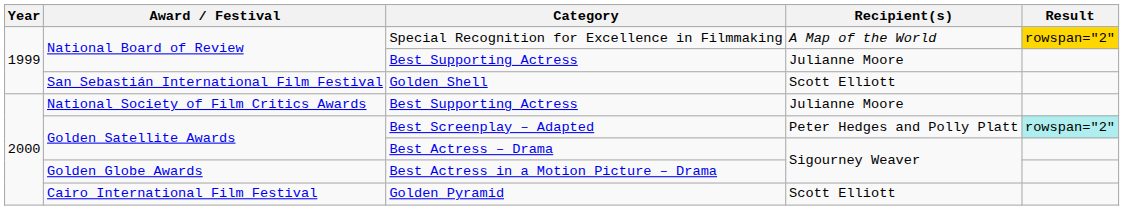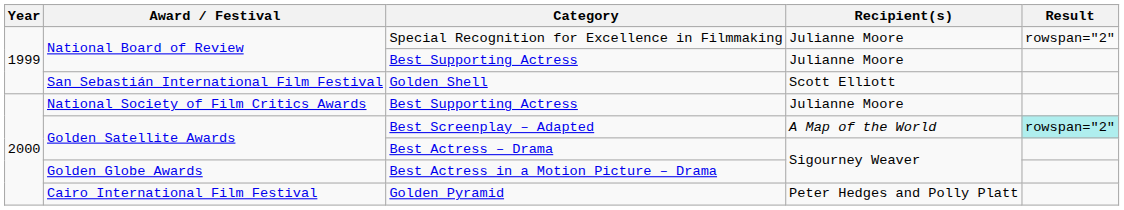(863, 38) A Map of the World -> (846, 38) Julianne Moore
(1070, 38) gold background -> (1070, 38) no background
(904, 127) Peter Hedges and Polly Platt -> (863, 127) A Map of the World
(842, 194) Scott Elliott -> (904, 194) Peter Hedges and Polly Platt
